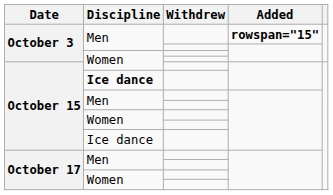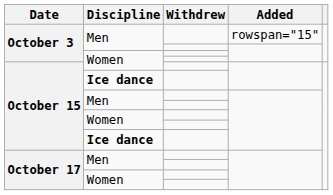(275, 34) bold -> (275, 34) normal
(120, 140) normal -> (120, 140) bold
